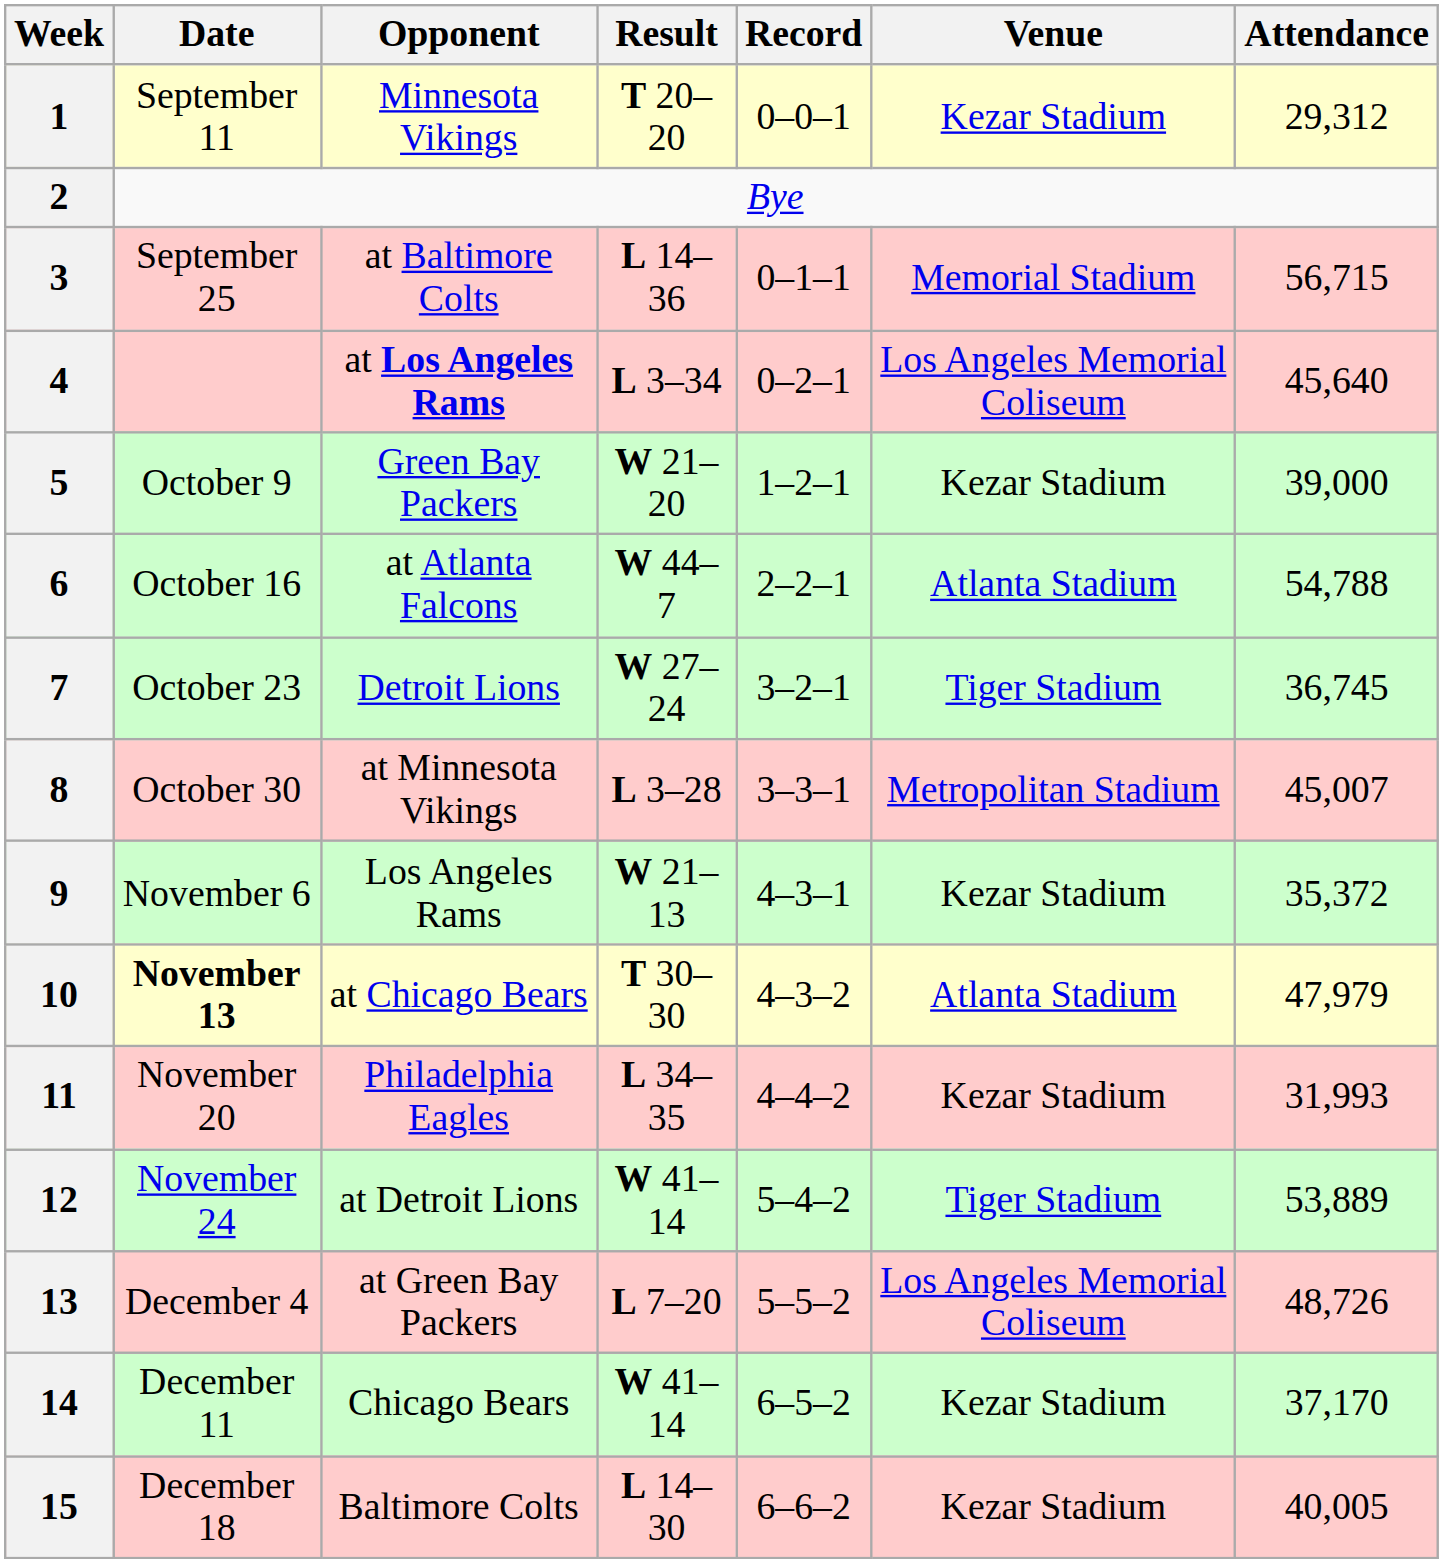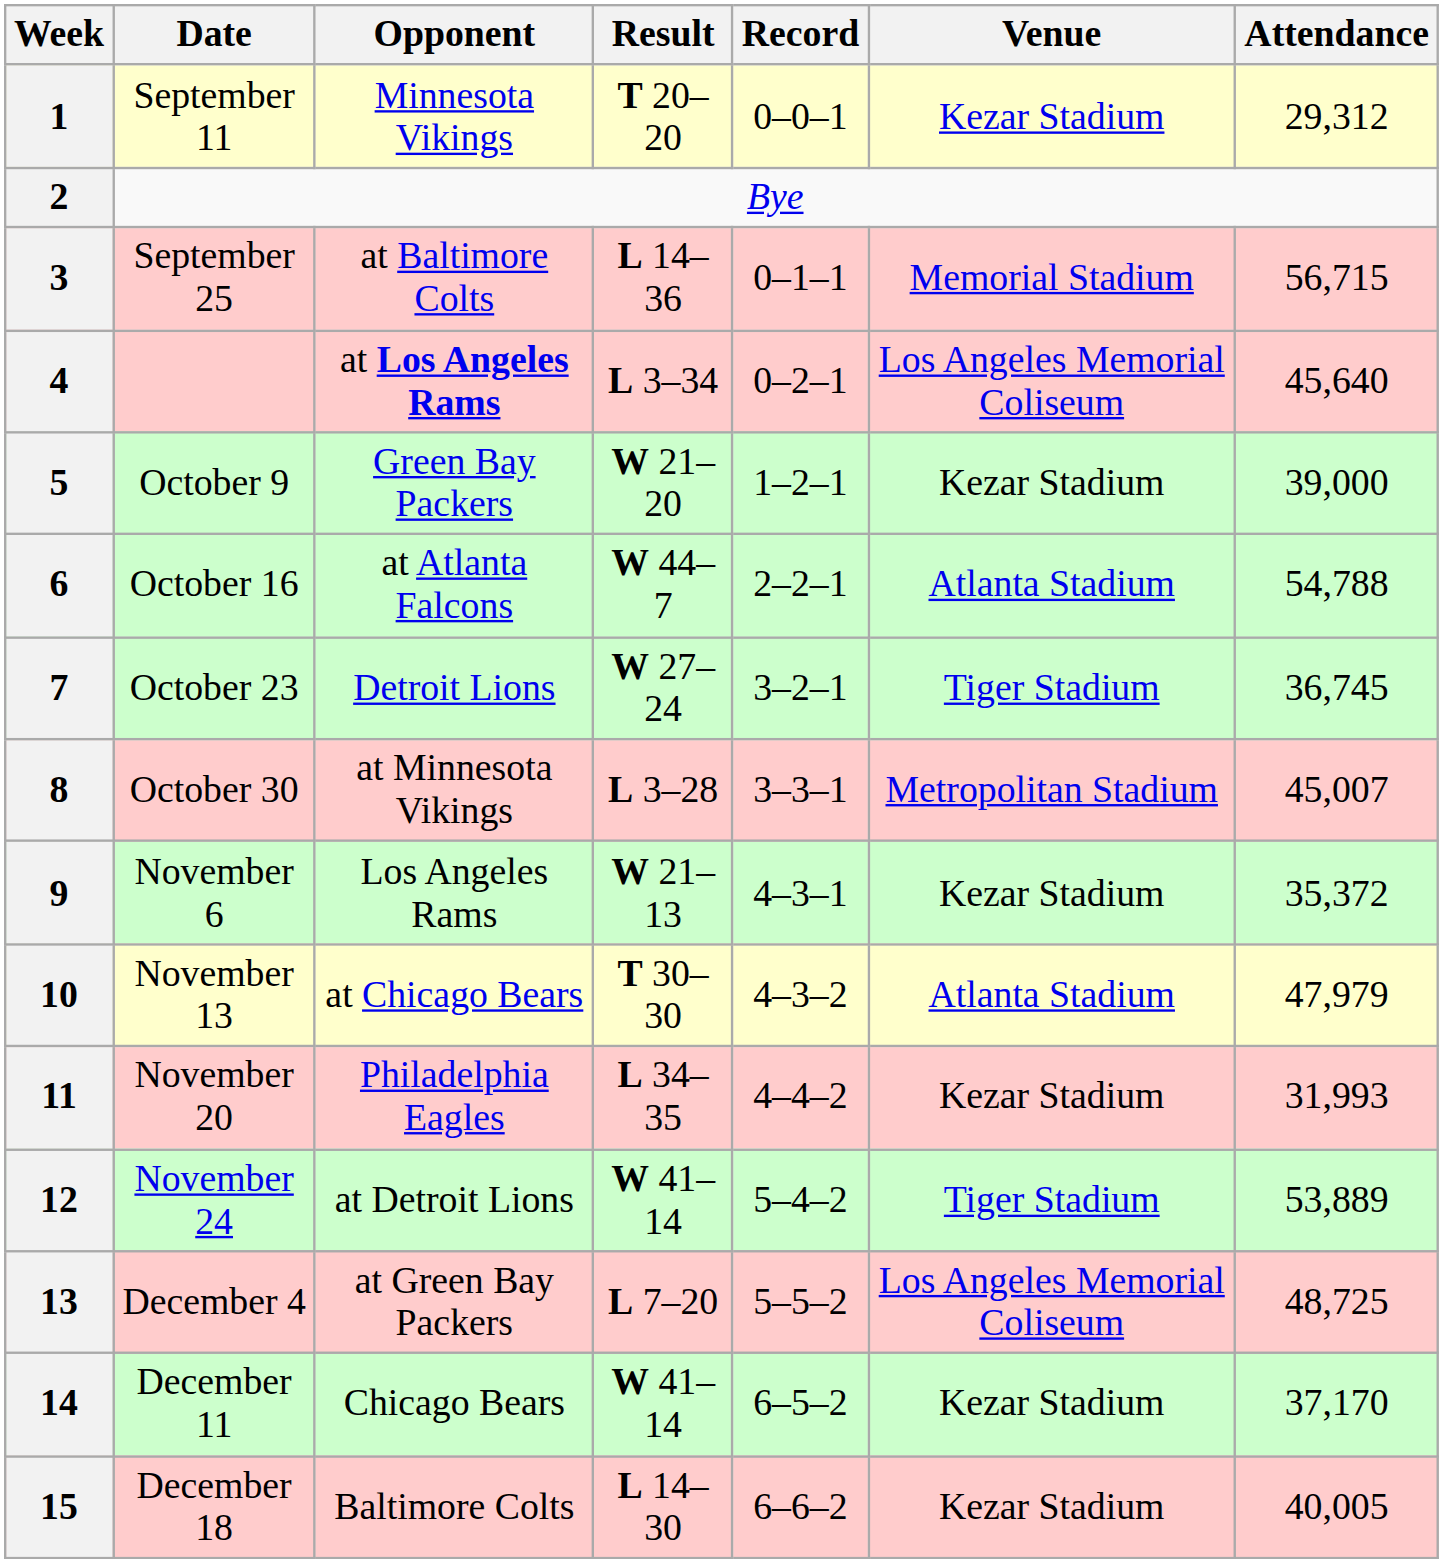(217, 994) bold -> (214, 994) normal
(1337, 1301) 48,726 -> (1337, 1301) 48,725
